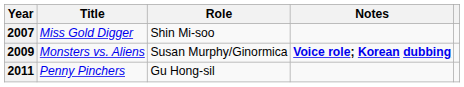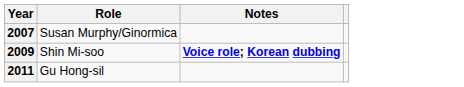- column: (92, 14)
(183, 33) Shin Mi-soo -> (108, 33) Susan Murphy/Ginormica
(219, 52) Susan Murphy/Ginormica -> (72, 52) Shin Mi-soo
